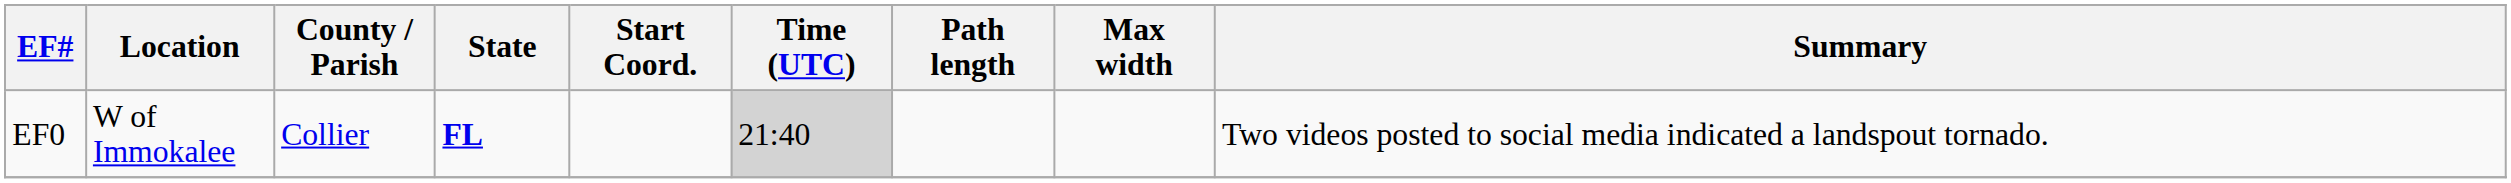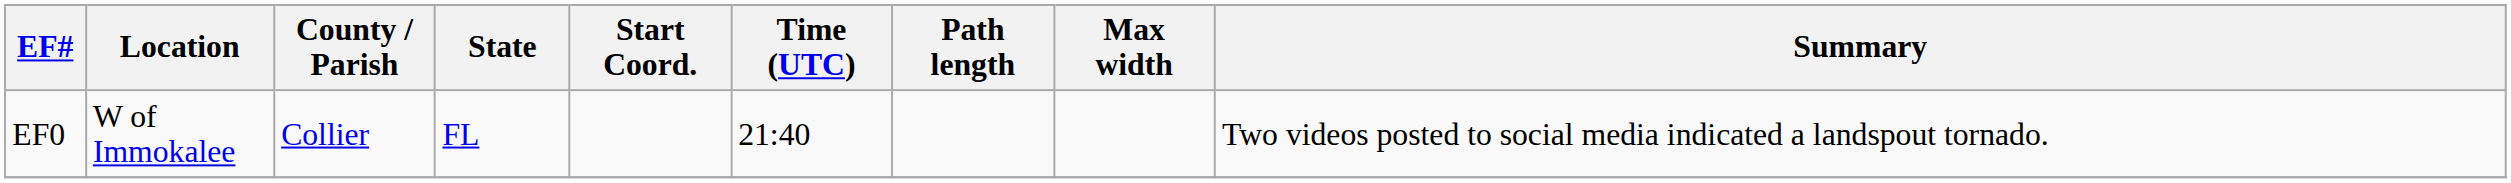(463, 133) bold -> (461, 133) normal
(774, 133) lightgrey background -> (774, 133) no background
